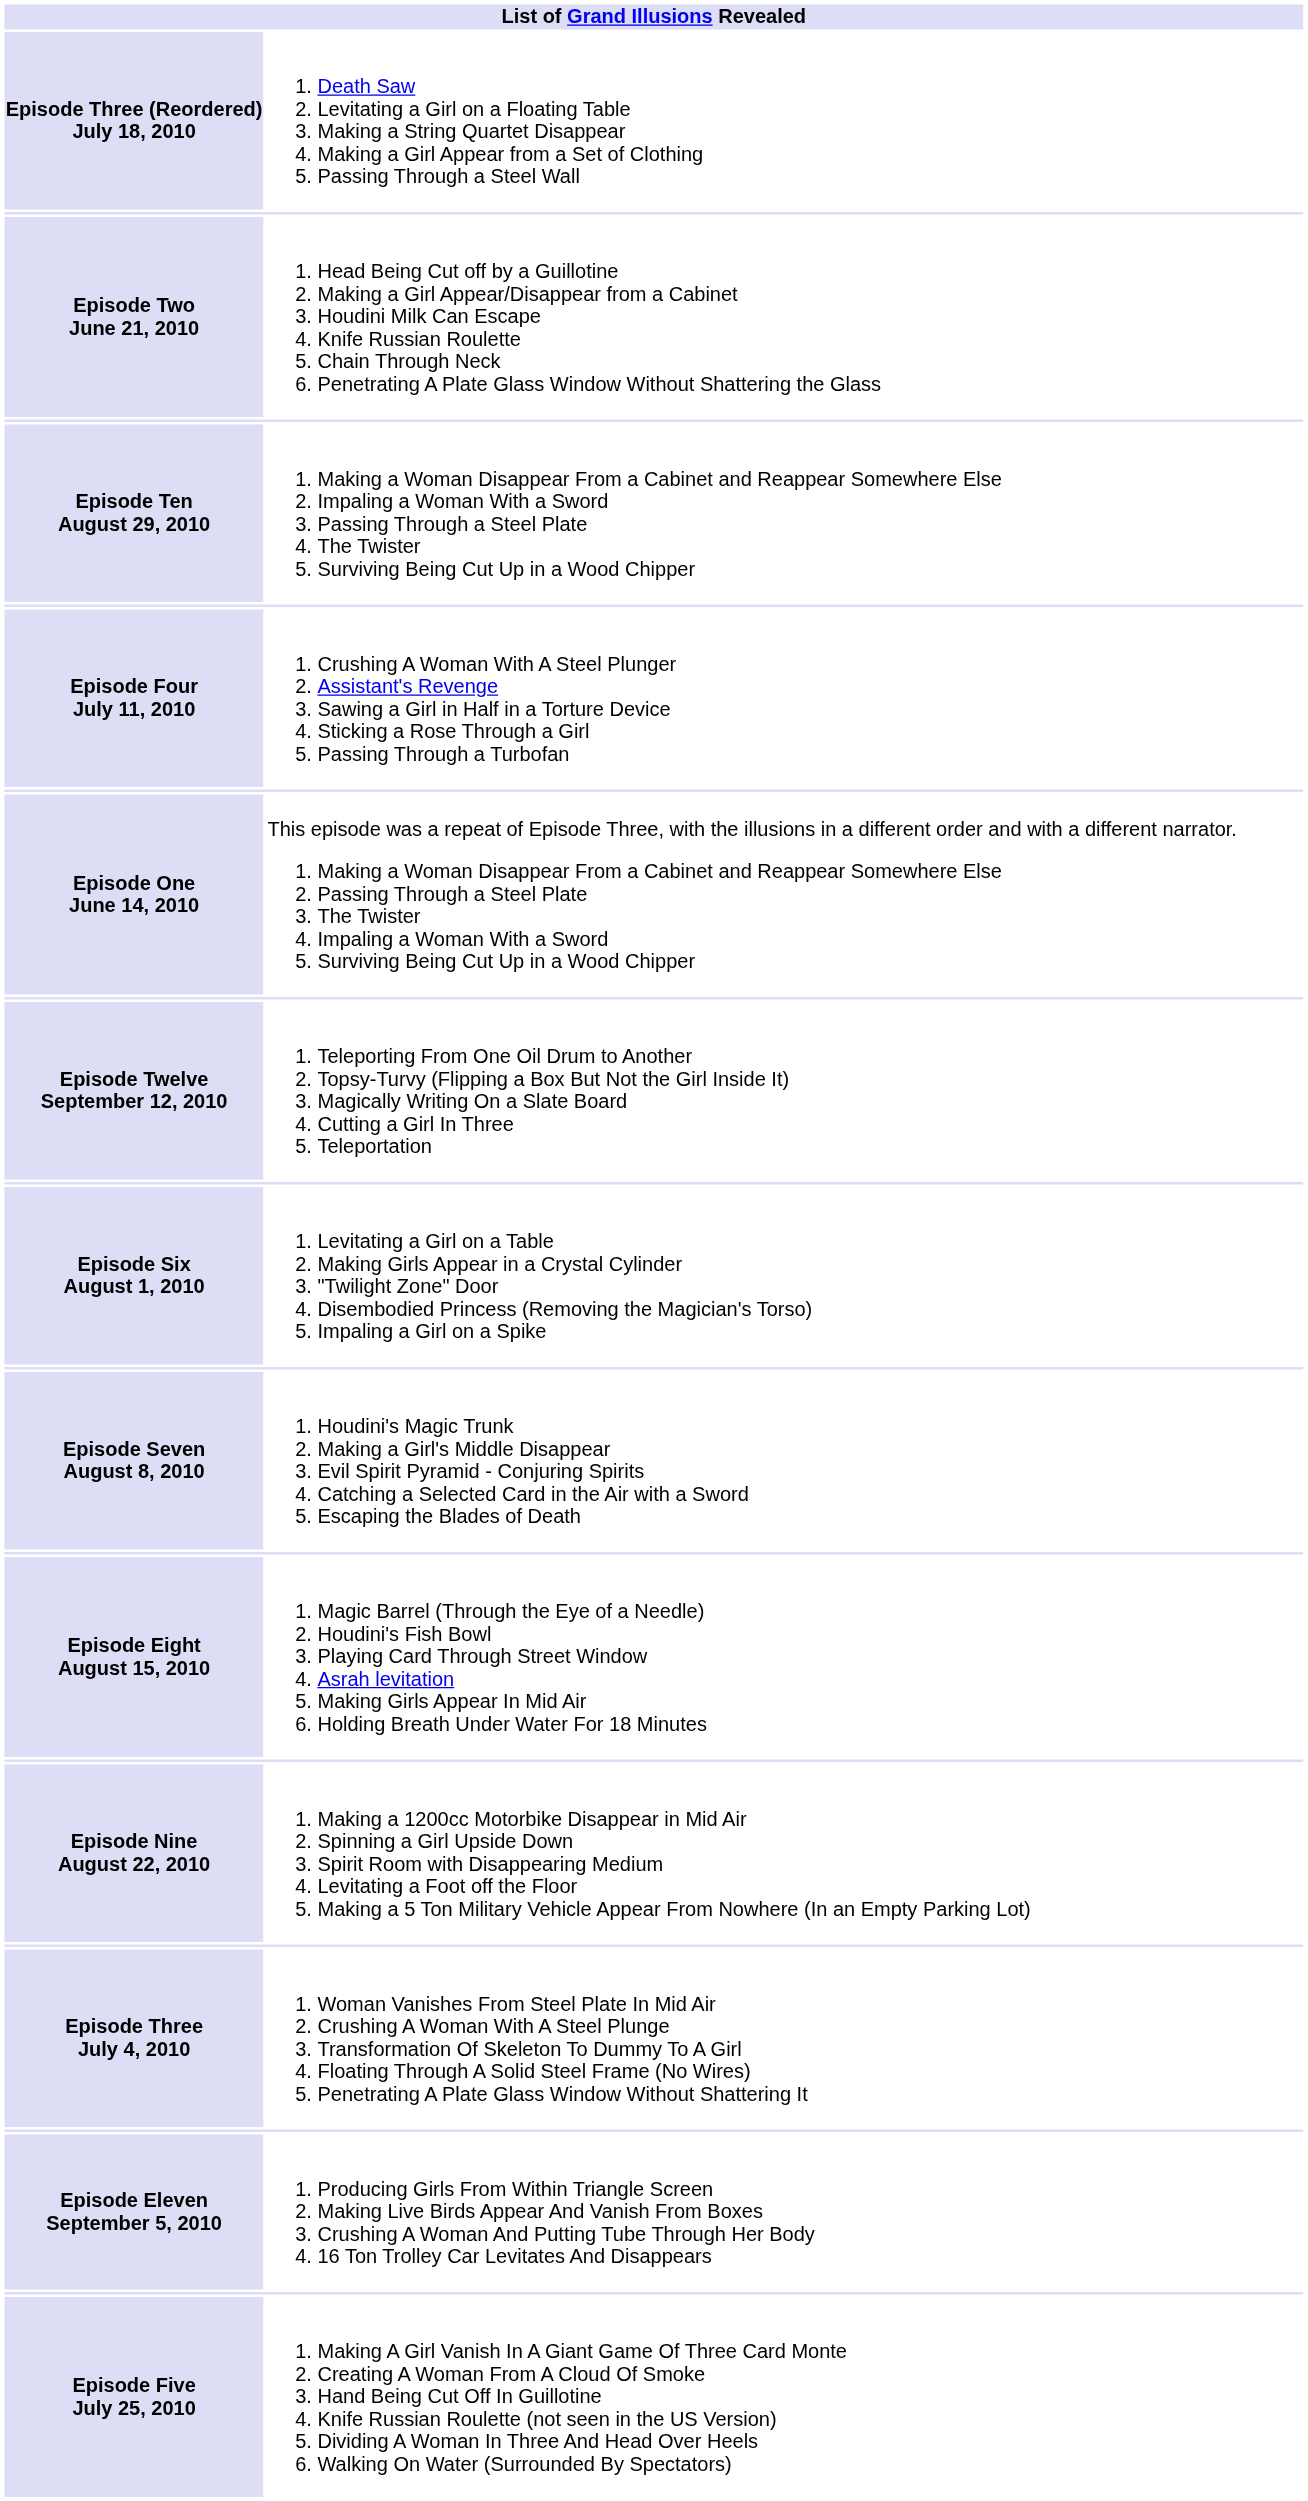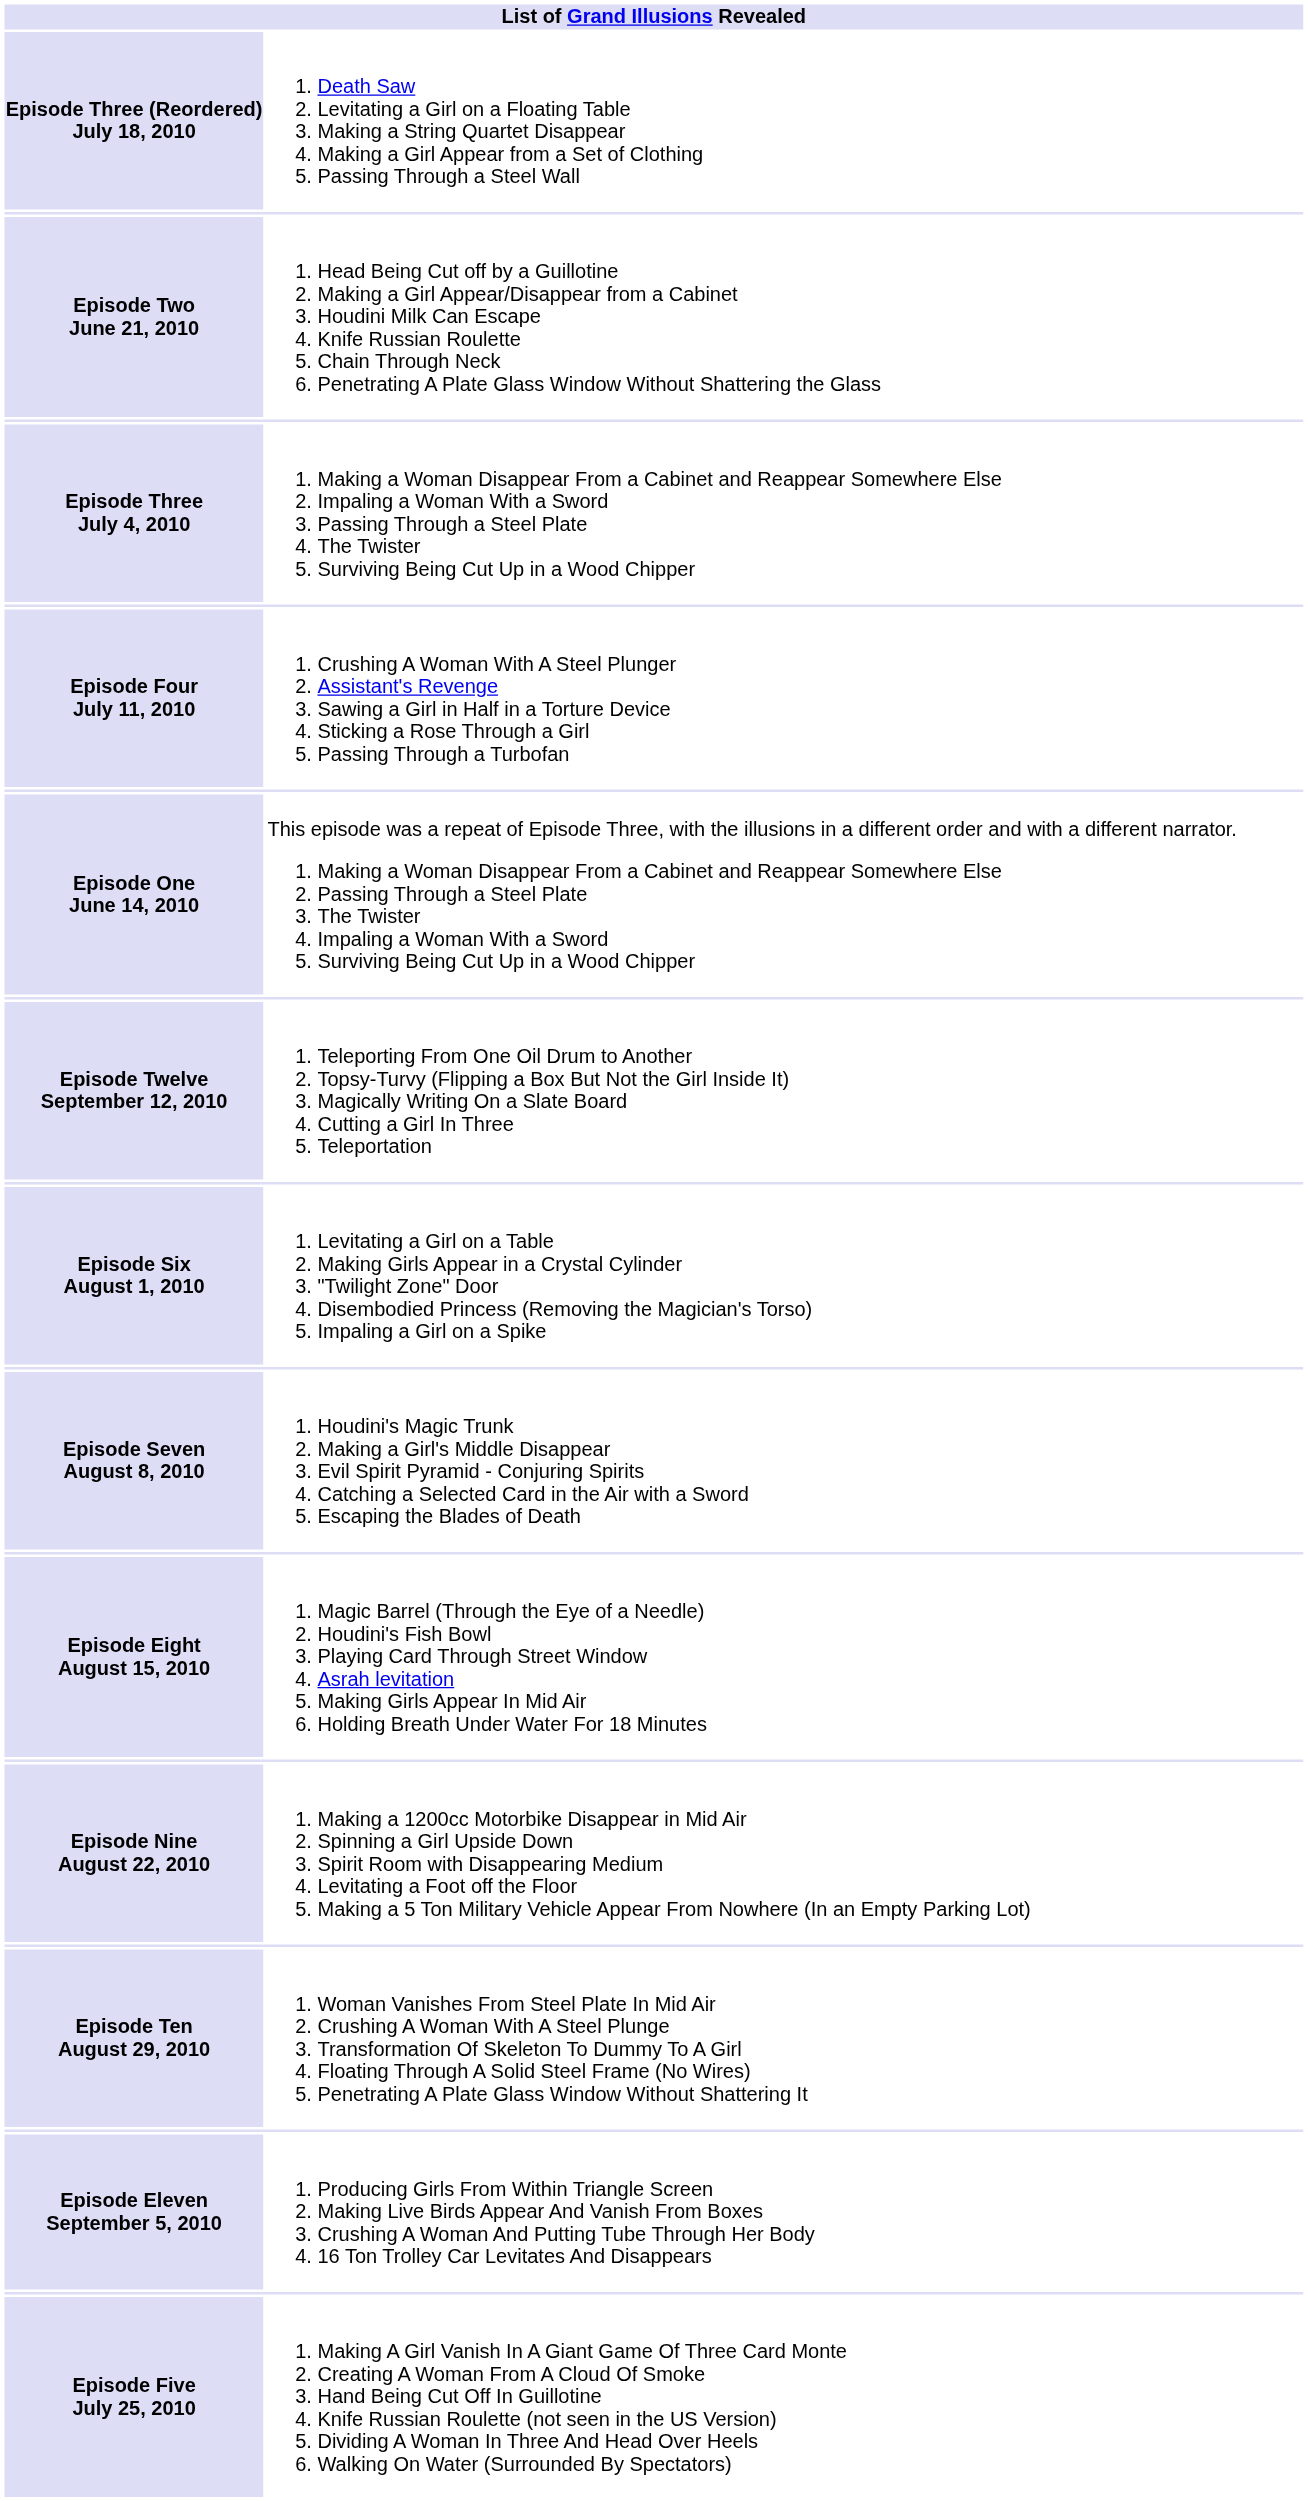(134, 513) Episode Ten August 29, 2010 -> (134, 513) Episode Three July 4, 2010
(134, 2038) Episode Three July 4, 2010 -> (134, 2038) Episode Ten August 29, 2010
